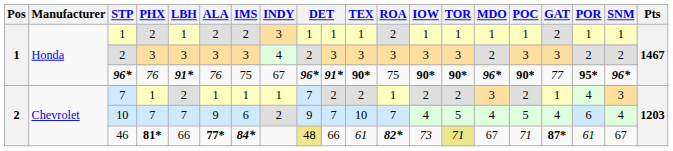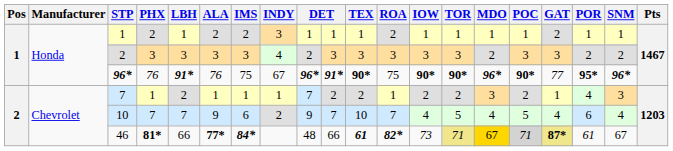(309, 135) khaki background -> (309, 135) no background
(361, 135) normal -> (361, 135) bold
(492, 135) no background -> (492, 135) gold background
(526, 135) no background -> (526, 135) lightgrey background
(557, 135) no background -> (557, 135) khaki background
